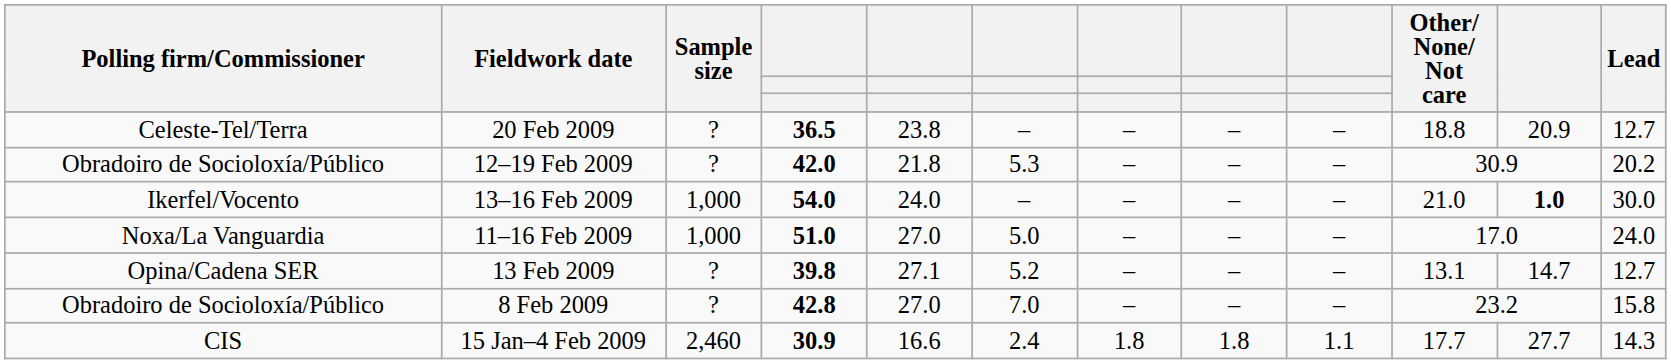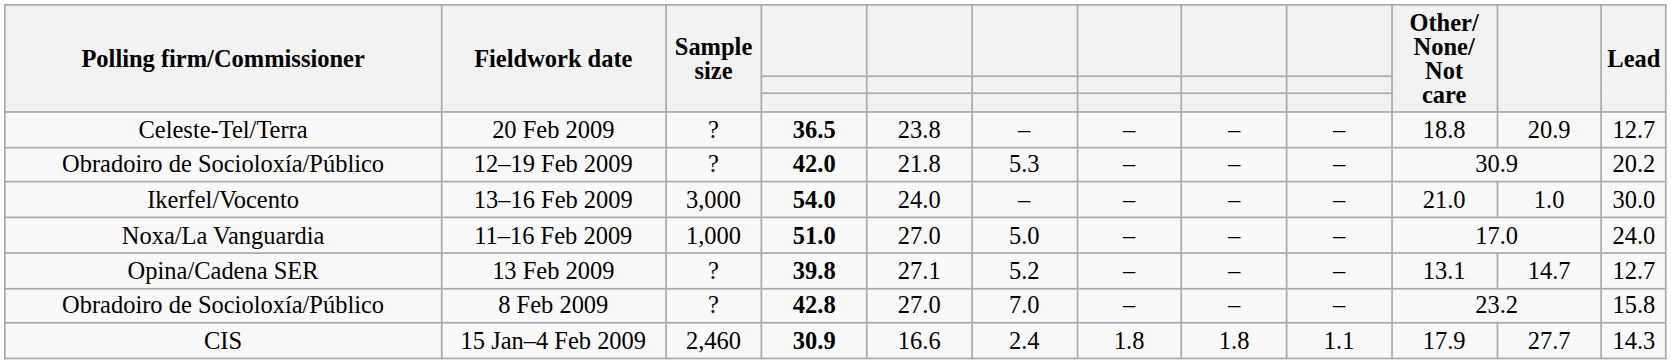(714, 200) 1,000 -> (714, 200) 3,000
(1549, 200) bold -> (1549, 200) normal
(1444, 341) 17.7 -> (1444, 341) 17.9
